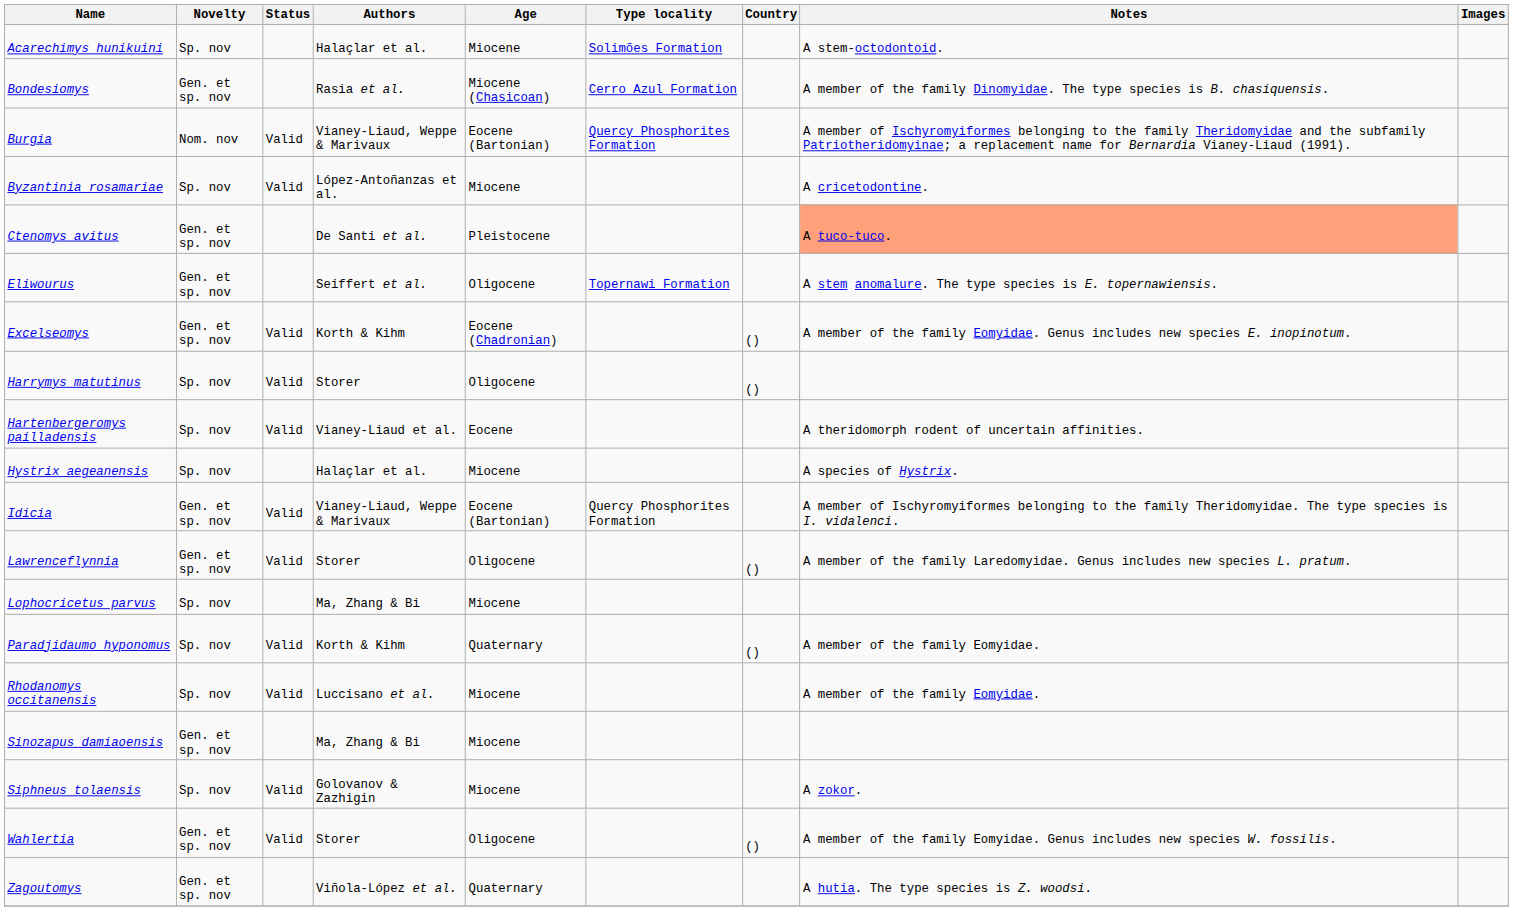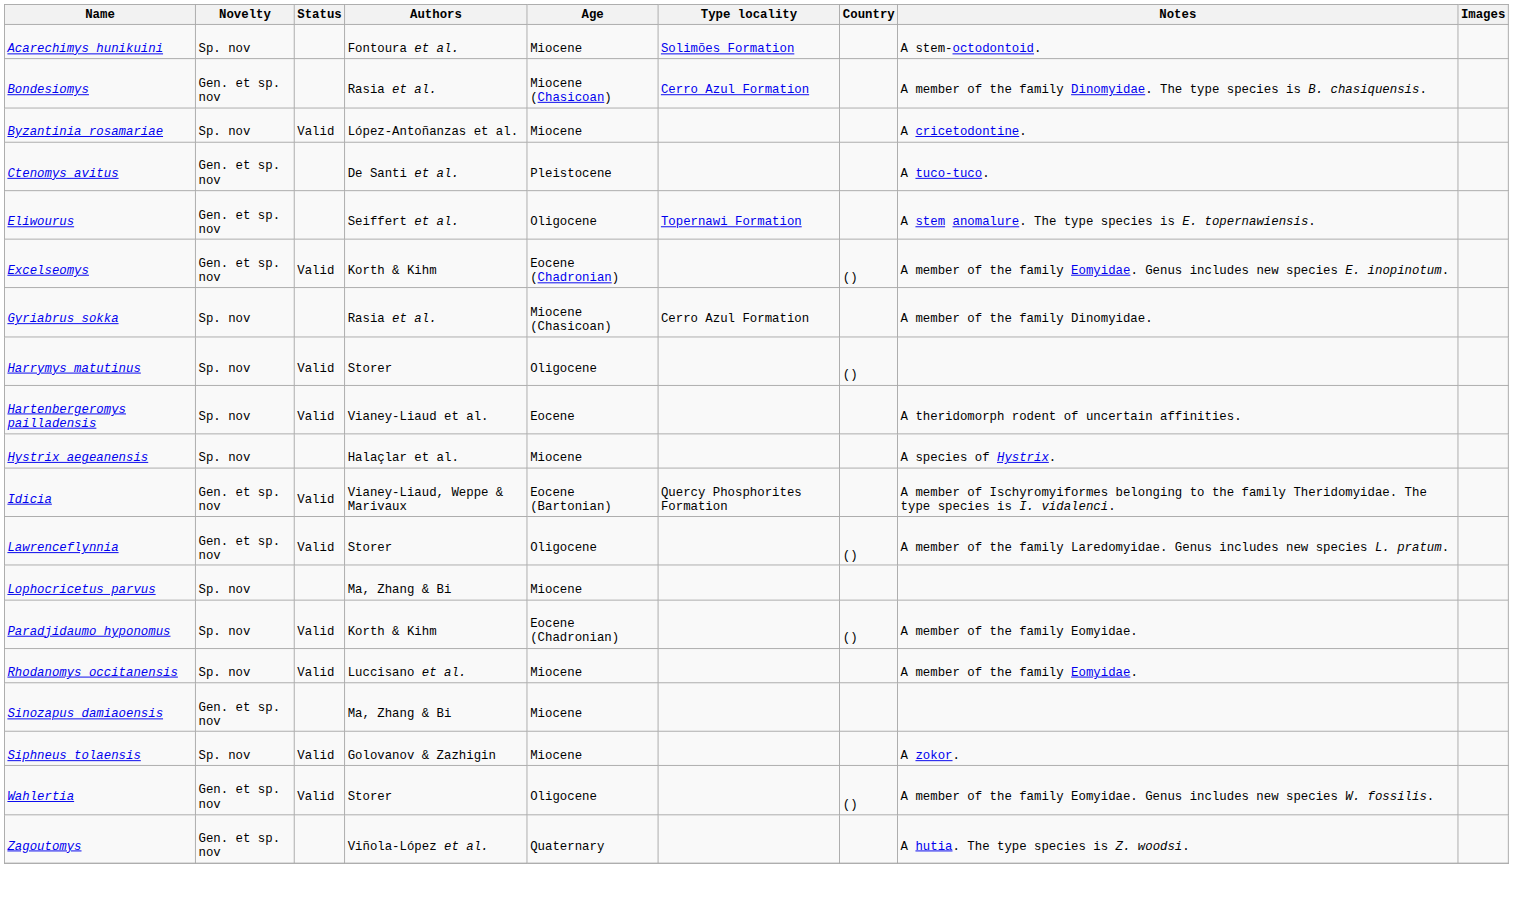(372, 49) Halaçlar et al. -> (403, 49) Fontoura et al.
- row: (30, 139)
(847, 236) lightsalmon background -> (945, 173) no background
+ row: (63, 319)
(506, 645) Quaternary -> (575, 631) Eocene (Chadronian)
